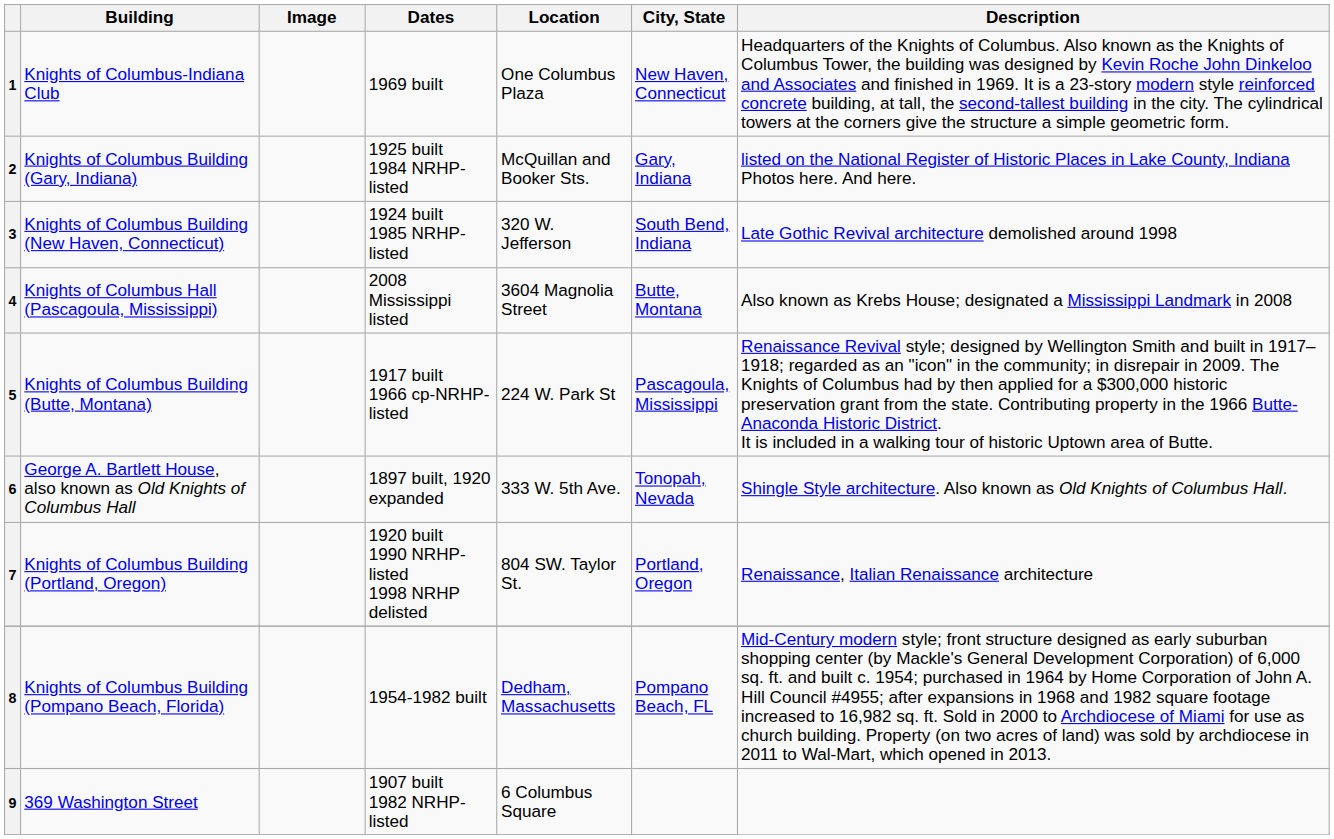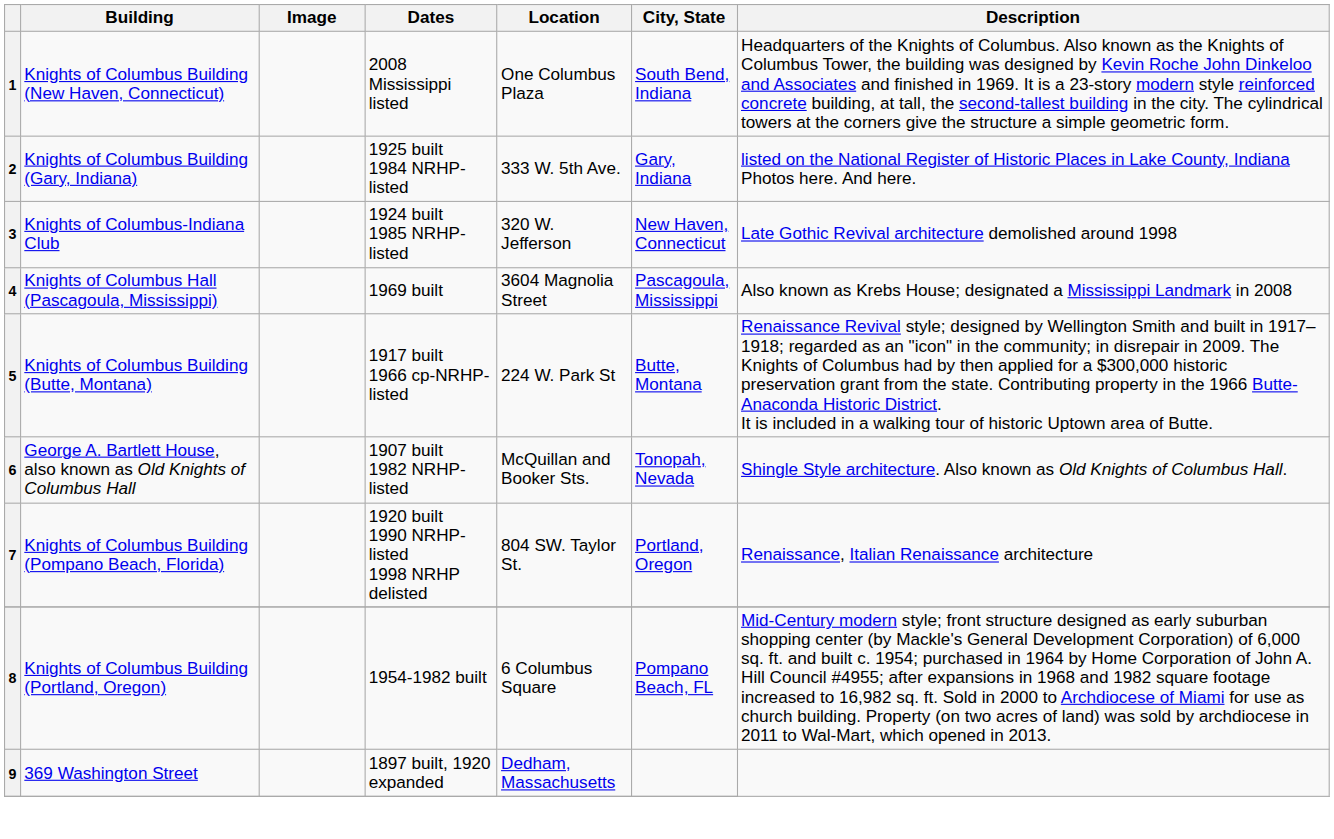(134, 83) Knights of Columbus-Indiana Club -> (136, 83) Knights of Columbus Building (New Haven, Connecticut)
(406, 83) 1969 built -> (410, 83) 2008 Mississippi listed
(682, 83) New Haven, Connecticut -> (682, 83) South Bend, Indiana
(556, 168) McQuillan and Booker Sts. -> (561, 168) 333 W. 5th Ave.
(136, 234) Knights of Columbus Building (New Haven, Connecticut) -> (134, 234) Knights of Columbus-Indiana Club
(682, 234) South Bend, Indiana -> (682, 234) New Haven, Connecticut
(410, 300) 2008 Mississippi listed -> (406, 290) 1969 built
(668, 300) Butte, Montana -> (682, 290) Pascagoula, Mississippi
(682, 394) Pascagoula, Mississippi -> (668, 375) Butte, Montana
(430, 489) 1897 built, 1920 expanded -> (417, 469) 1907 built 1982 NRHP-listed
(561, 489) 333 W. 5th Ave. -> (556, 469) McQuillan and Booker Sts.
(136, 574) Knights of Columbus Building (Portland, Oregon) -> (136, 554) Knights of Columbus Building (Pompano Beach, Florida)
(136, 697) Knights of Columbus Building (Pompano Beach, Florida) -> (136, 678) Knights of Columbus Building (Portland, Oregon)
(558, 697) Dedham, Massachusetts -> (547, 678) 6 Columbus Square
(417, 801) 1907 built 1982 NRHP-listed -> (430, 772) 1897 built, 1920 expanded
(547, 801) 6 Columbus Square -> (558, 772) Dedham, Massachusetts
